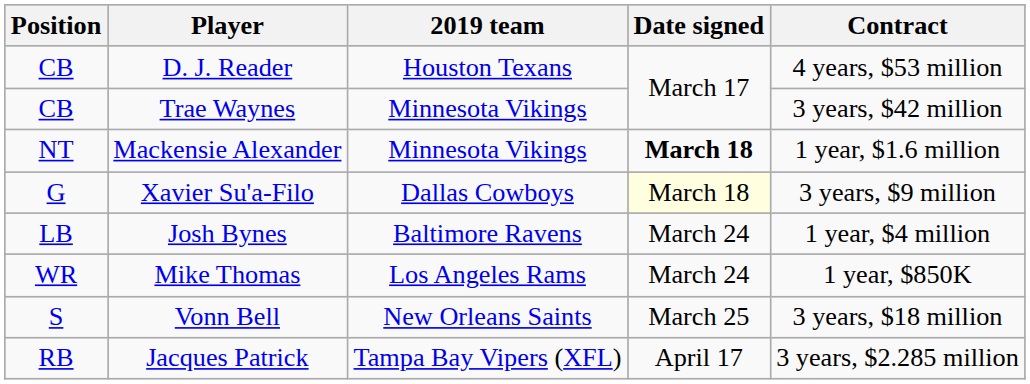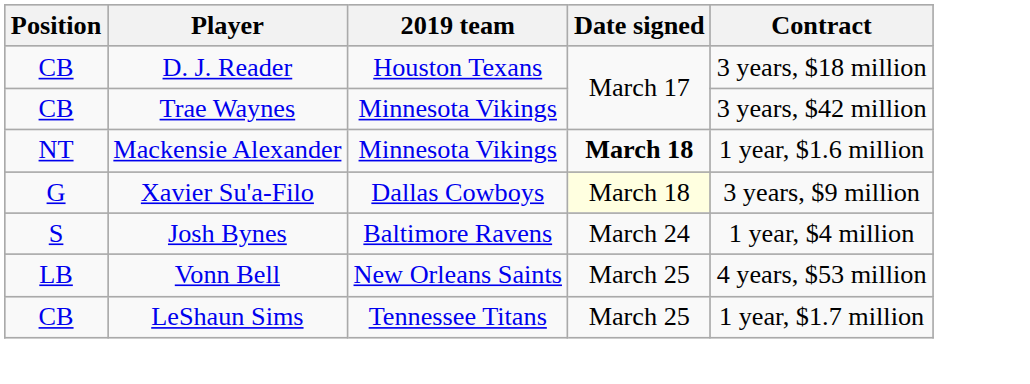(897, 66) 4 years, $53 million -> (822, 66) 3 years, $18 million
(56, 233) LB -> (56, 233) S
- row: (227, 274)
(56, 316) S -> (56, 274) LB
(897, 316) 3 years, $18 million -> (822, 274) 4 years, $53 million
+ row: (227, 316)
- row: (227, 358)
